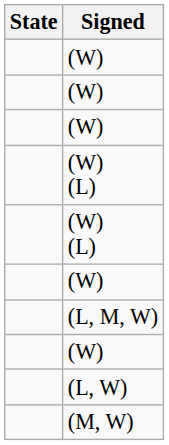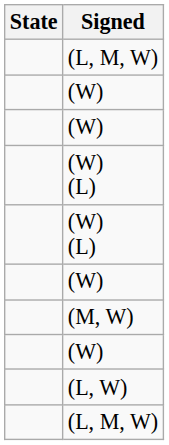(86, 57) (W) -> (113, 57) (L, M, W)
(113, 316) (L, M, W) -> (101, 316) (M, W)
(101, 421) (M, W) -> (113, 421) (L, M, W)
